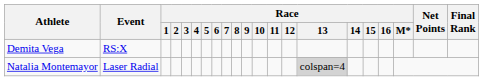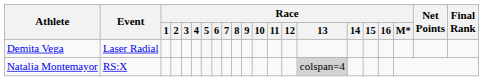(115, 49) RS:X -> (131, 49) Laser Radial
(131, 67) Laser Radial -> (115, 67) RS:X
